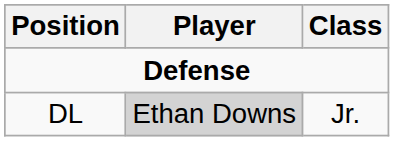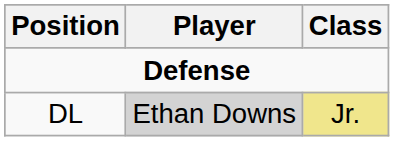(346, 113) no background -> (346, 113) khaki background
